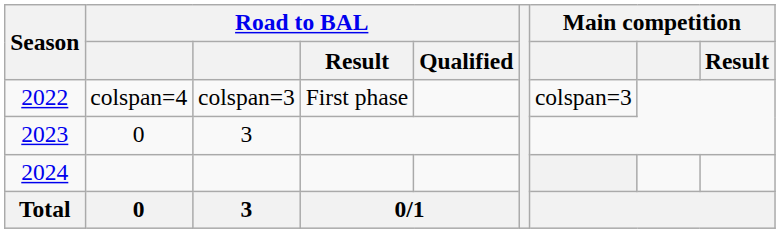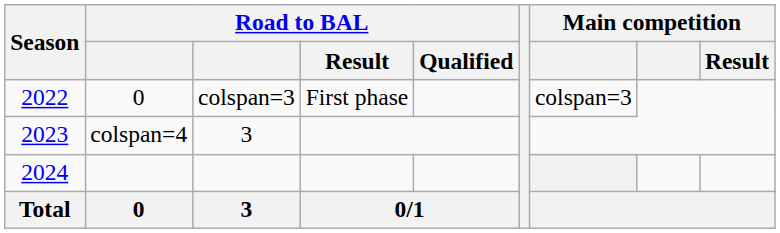(139, 97) colspan=4 -> (139, 97) 0
(139, 135) 0 -> (139, 135) colspan=4
